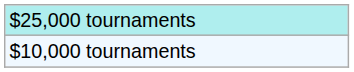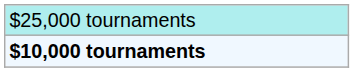(103, 51) normal -> (107, 51) bold
